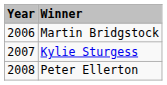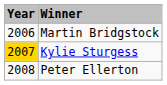(21, 52) no background -> (21, 52) gold background
